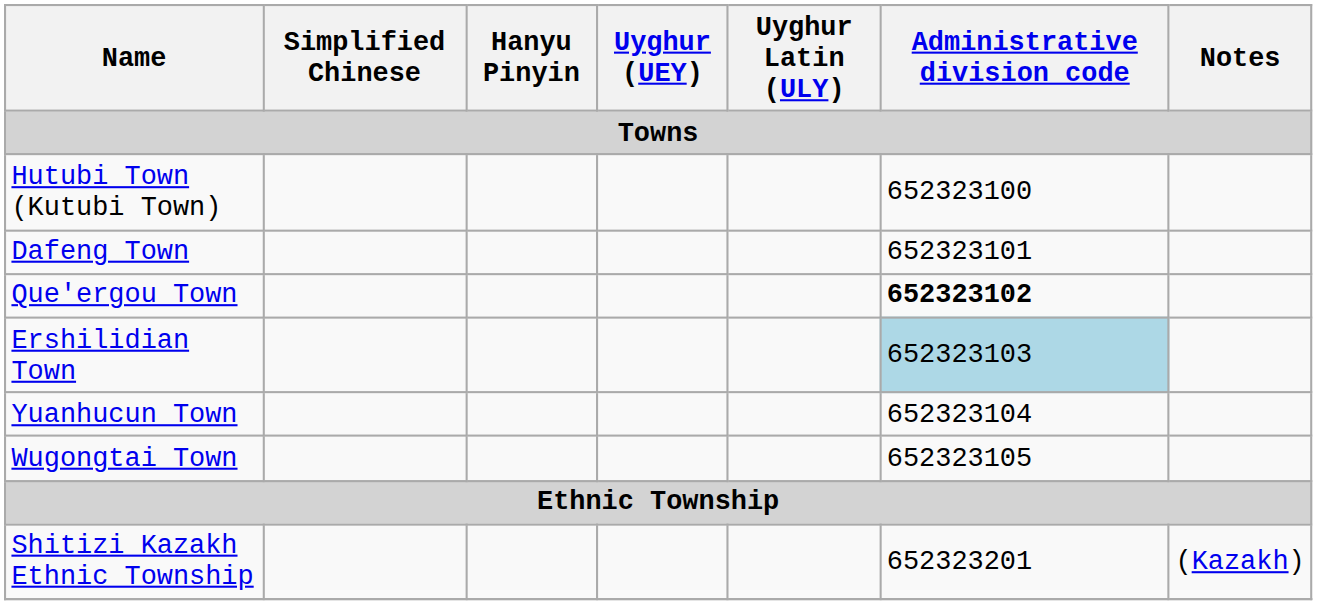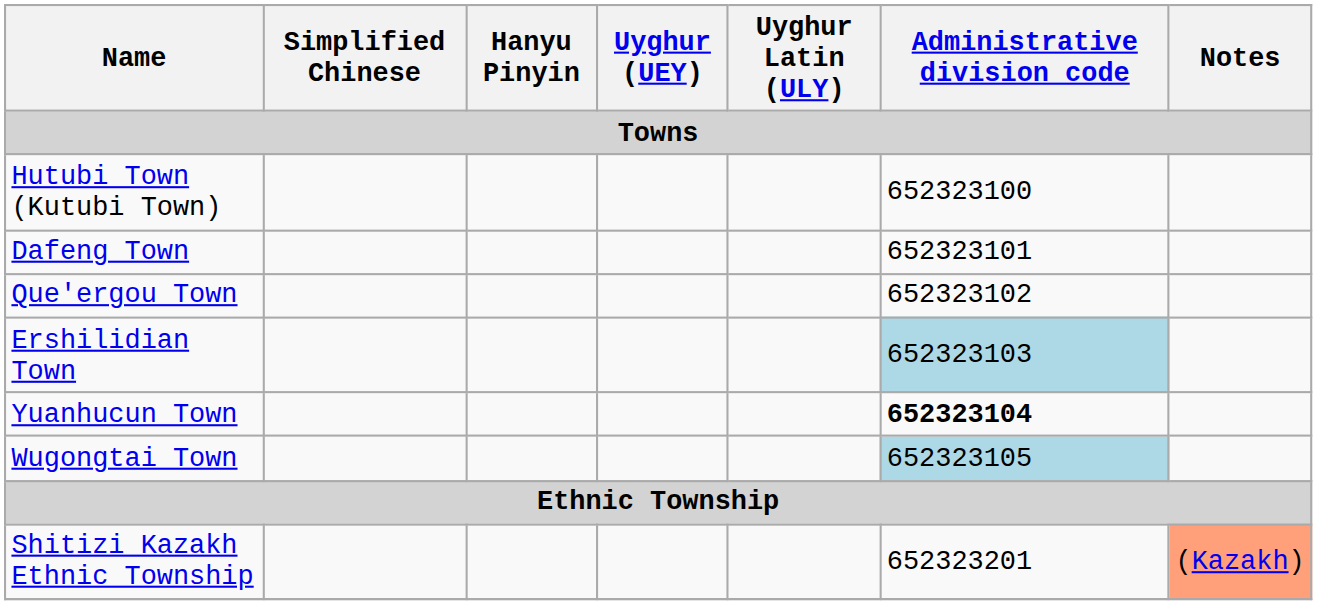(959, 296) bold -> (959, 296) normal
(959, 414) normal -> (959, 414) bold
(959, 458) no background -> (959, 458) lightblue background
(1240, 561) no background -> (1240, 561) lightsalmon background
